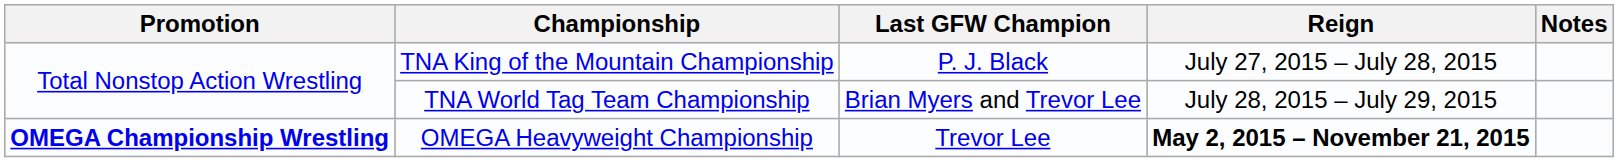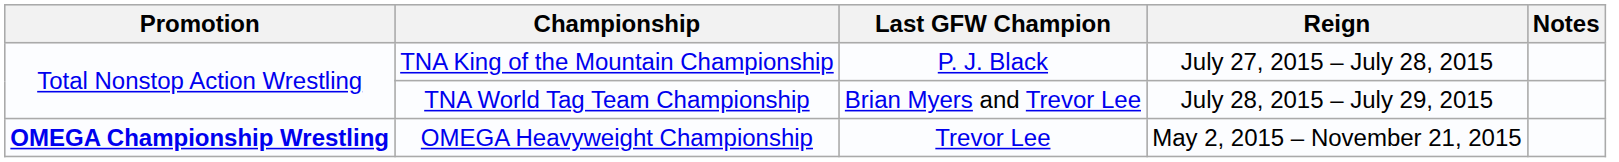(1341, 138) bold -> (1337, 138) normal
